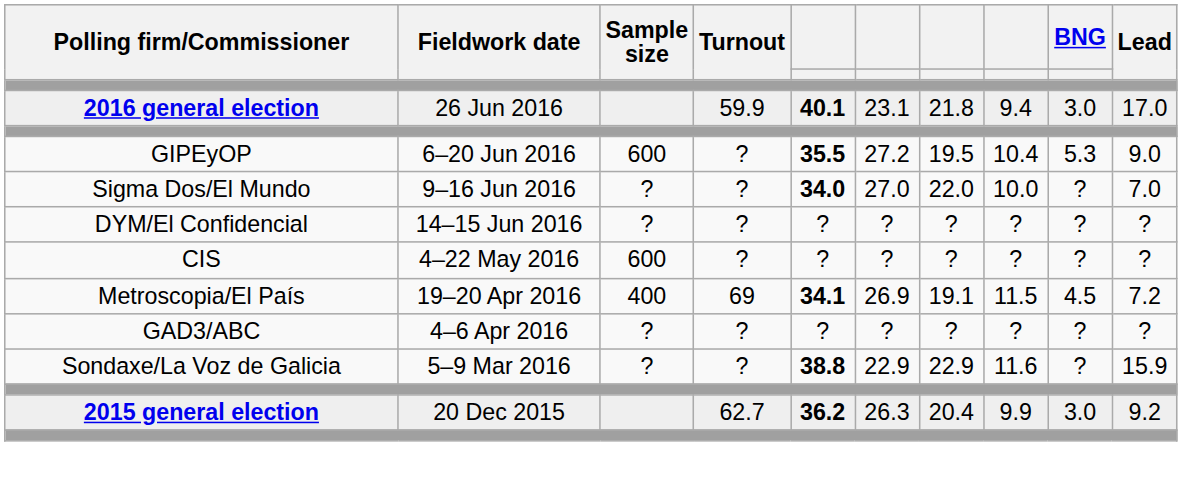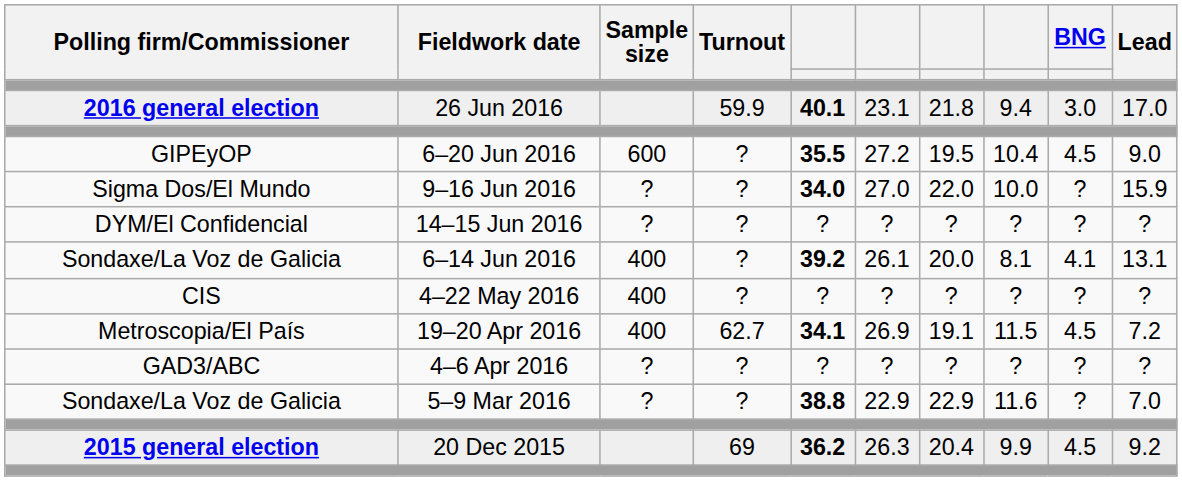(1080, 154) 5.3 -> (1080, 154) 4.5
(1145, 189) 7.0 -> (1145, 189) 15.9
+ row: (201, 260)
(647, 260) 600 -> (647, 295) 400
(742, 295) 69 -> (742, 330) 62.7
(1145, 366) 15.9 -> (1145, 401) 7.0
(742, 412) 62.7 -> (742, 447) 69
(1080, 412) 3.0 -> (1080, 447) 4.5
